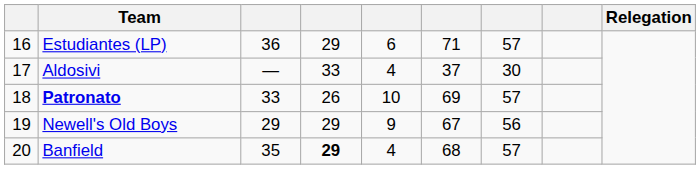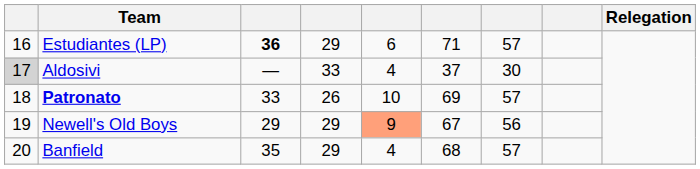(271, 44) normal -> (271, 44) bold
(22, 71) no background -> (22, 71) lightgrey background
(391, 124) no background -> (391, 124) lightsalmon background
(331, 151) bold -> (331, 151) normal
